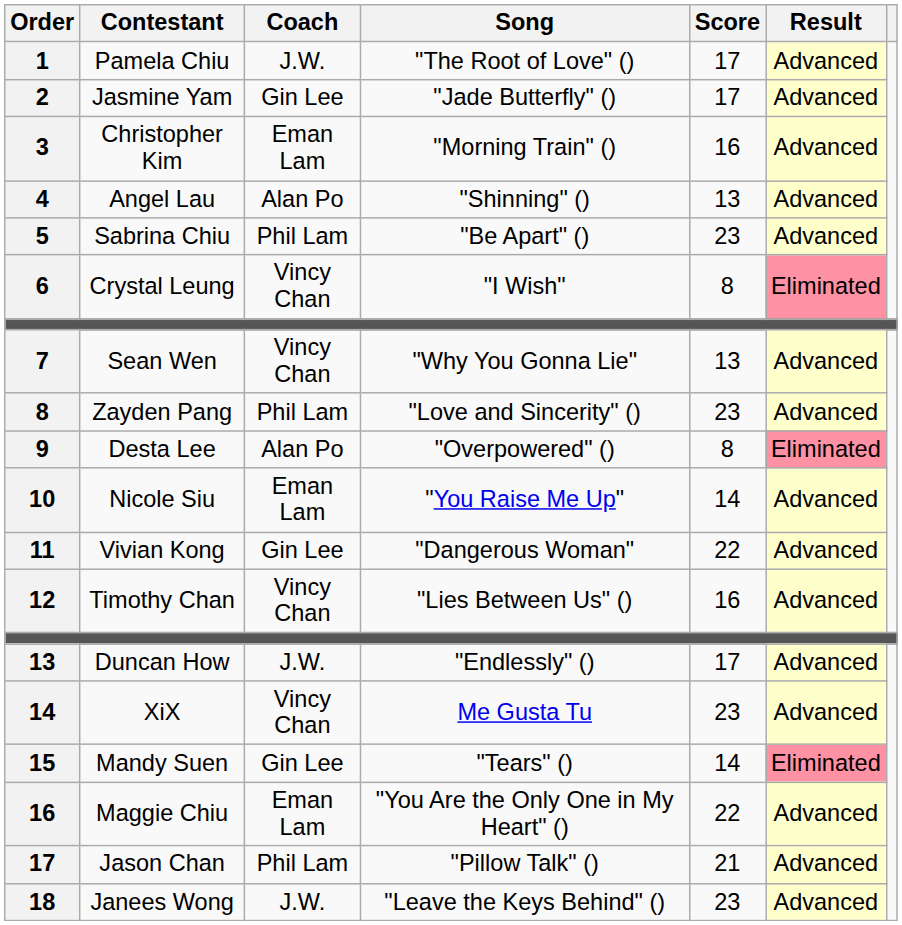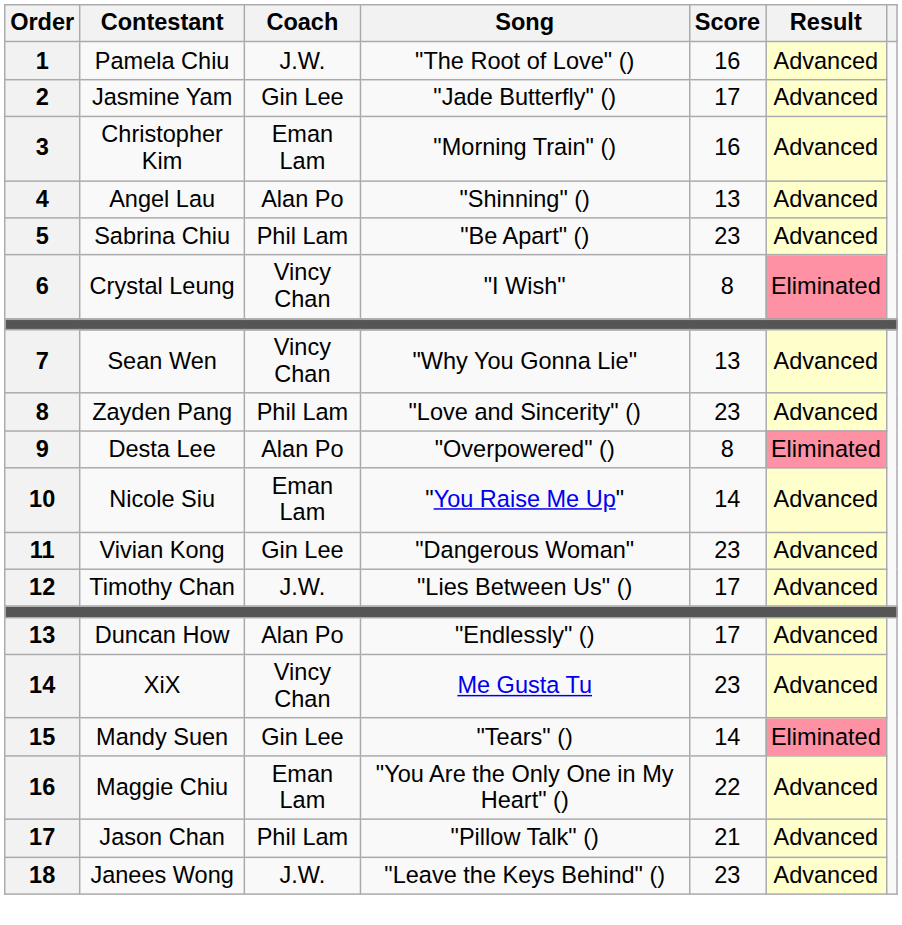(727, 60) 17 -> (727, 60) 16
(727, 550) 22 -> (727, 550) 23
(302, 600) Vincy Chan -> (302, 587) J.W.
(727, 600) 16 -> (727, 587) 17
(302, 662) J.W. -> (302, 635) Alan Po
